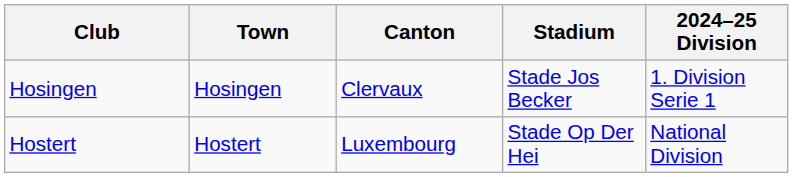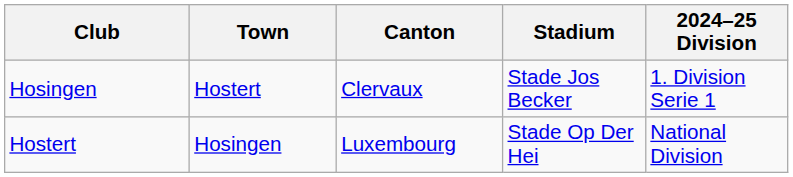(238, 88) Hosingen -> (228, 88) Hostert
(228, 144) Hostert -> (238, 144) Hosingen
